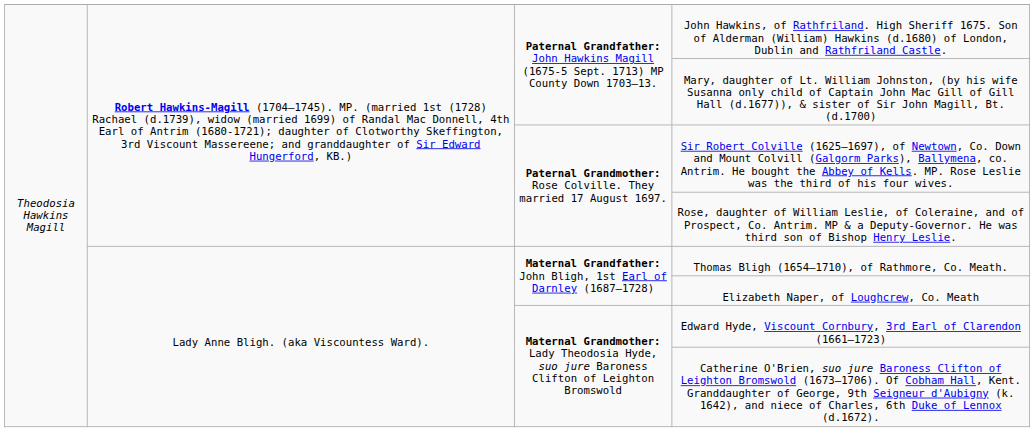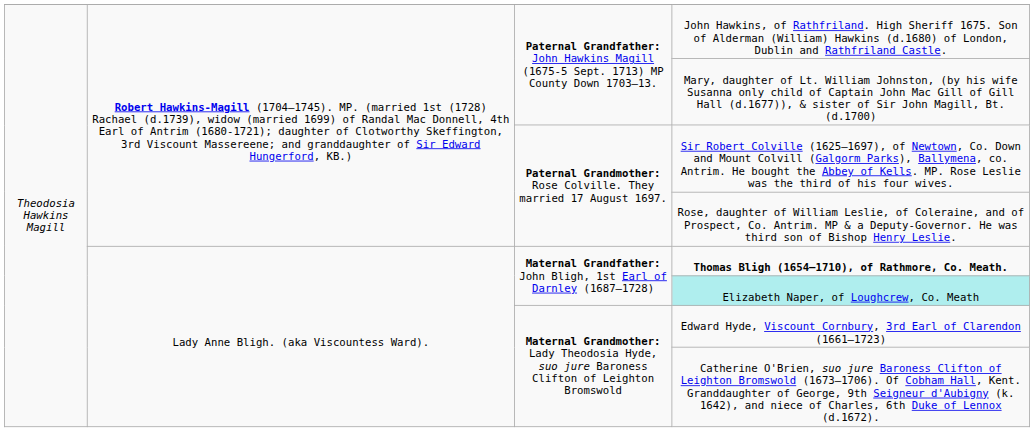(851, 267) normal -> (851, 267) bold
(851, 297) no background -> (851, 297) paleturquoise background
